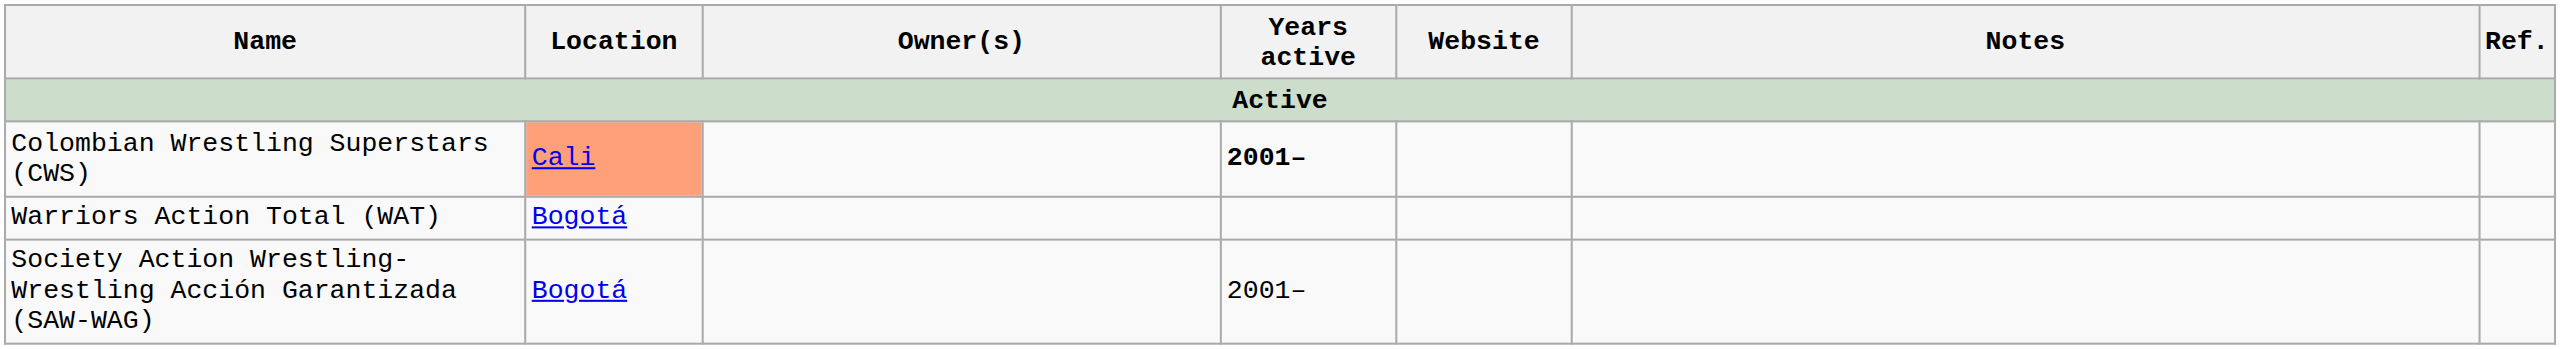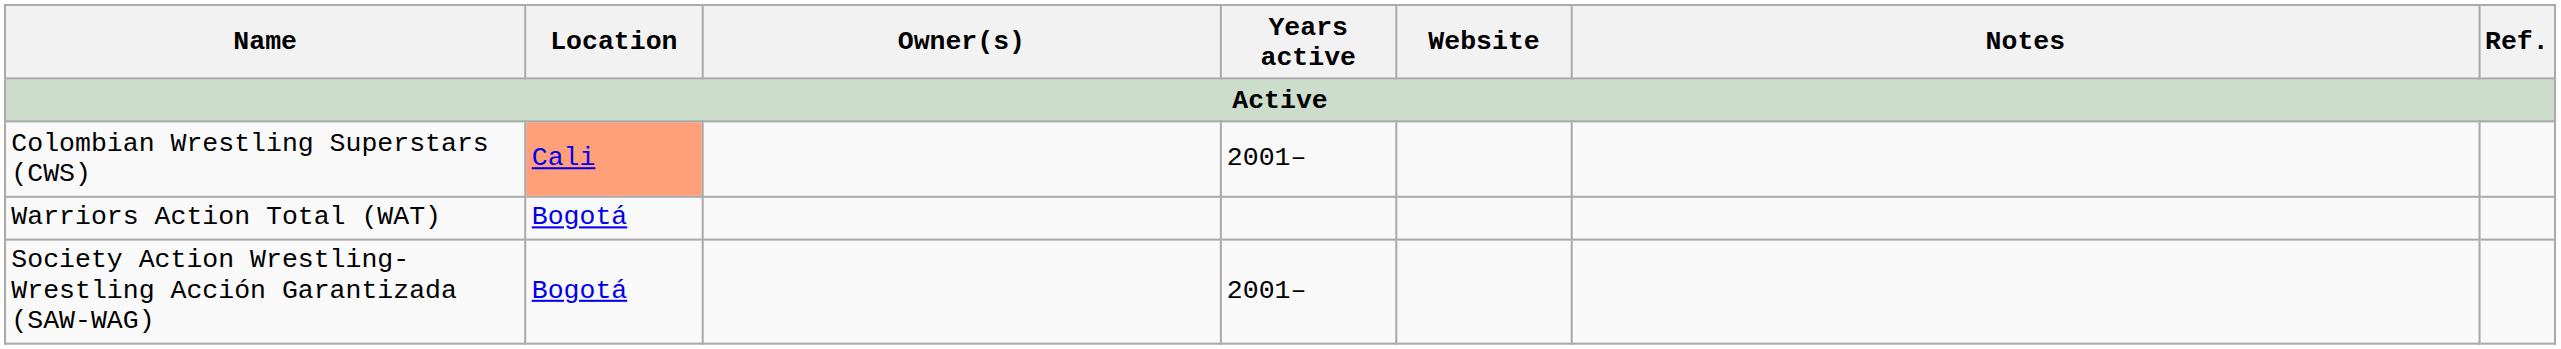(1267, 159) bold -> (1267, 159) normal
